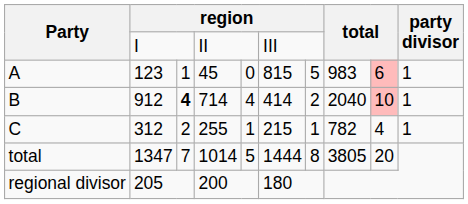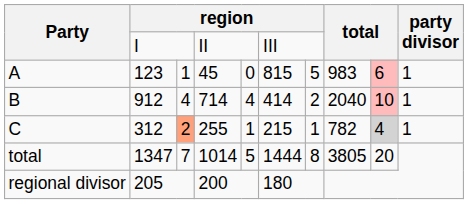(186, 101) bold -> (186, 101) normal
(186, 128) no background -> (186, 128) lightsalmon background
(379, 128) no background -> (379, 128) lightgrey background
